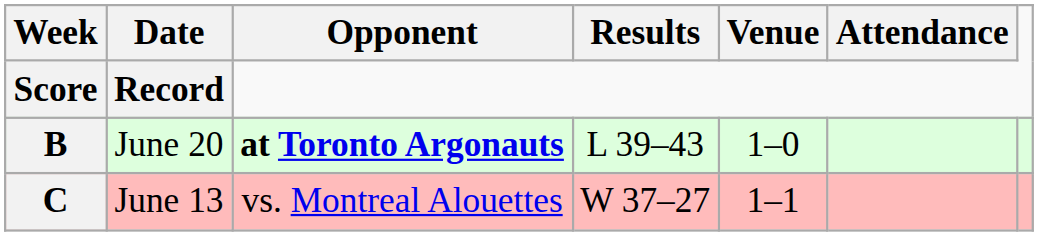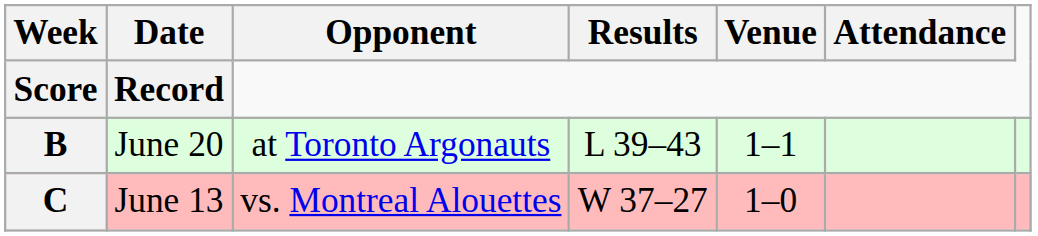(402, 144) bold -> (401, 144) normal
(773, 144) 1–0 -> (771, 144) 1–1
(773, 200) 1–1 -> (771, 200) 1–0
